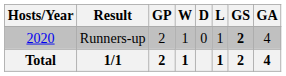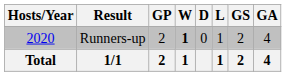(185, 37) normal -> (185, 37) bold
(241, 37) bold -> (241, 37) normal
